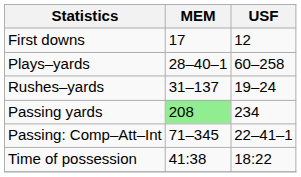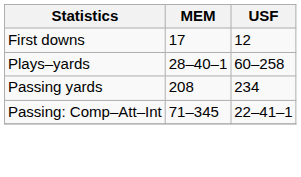- row: (56, 88)
(181, 111) lightgreen background -> (181, 88) no background
- row: (72, 159)
